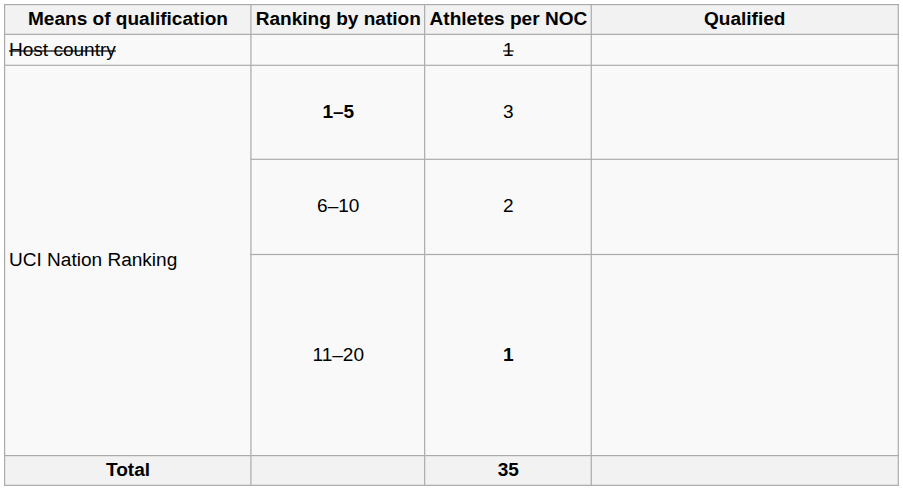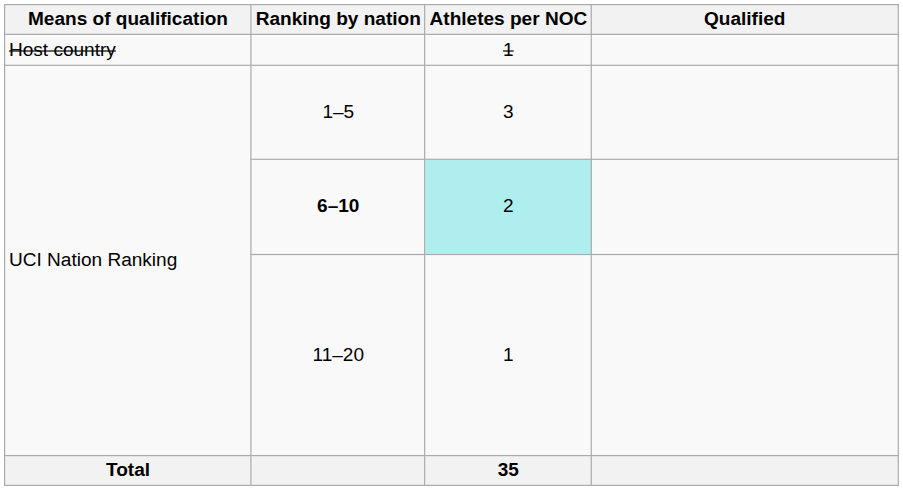(338, 112) bold -> (338, 112) normal
(338, 206) normal -> (338, 206) bold
(508, 206) no background -> (508, 206) paleturquoise background
(508, 354) bold -> (508, 354) normal
